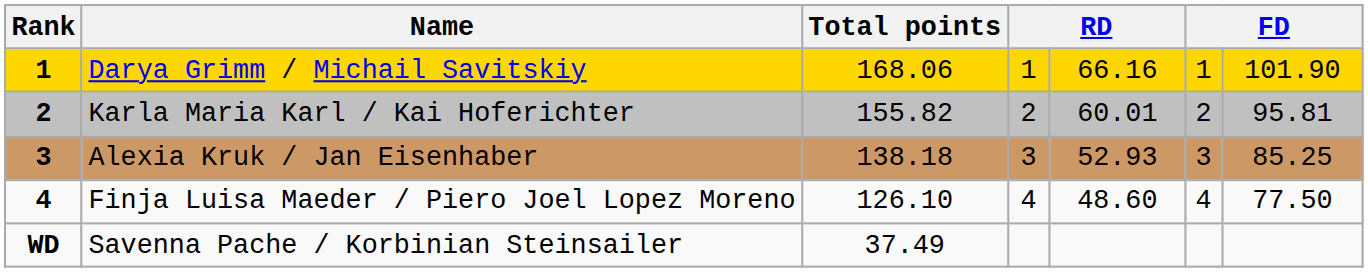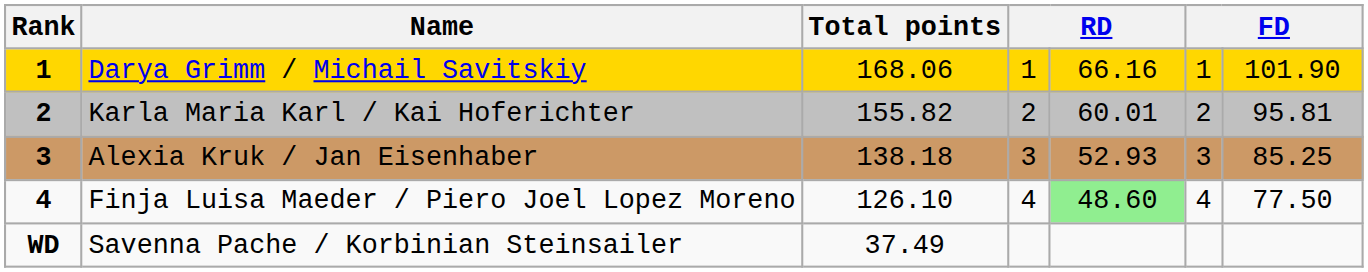(1117, 201) no background -> (1117, 201) lightgreen background
